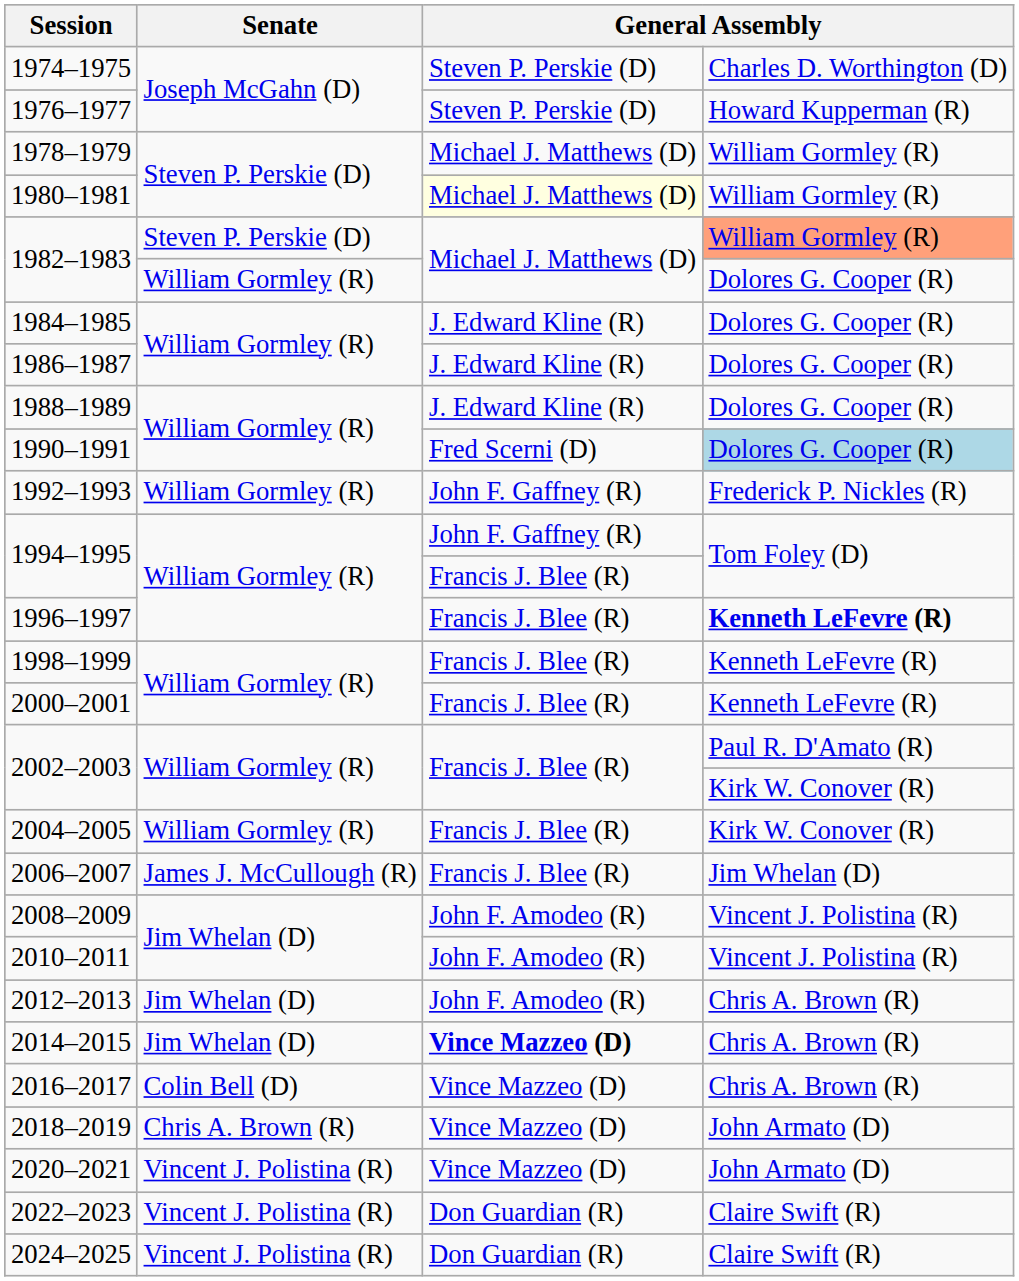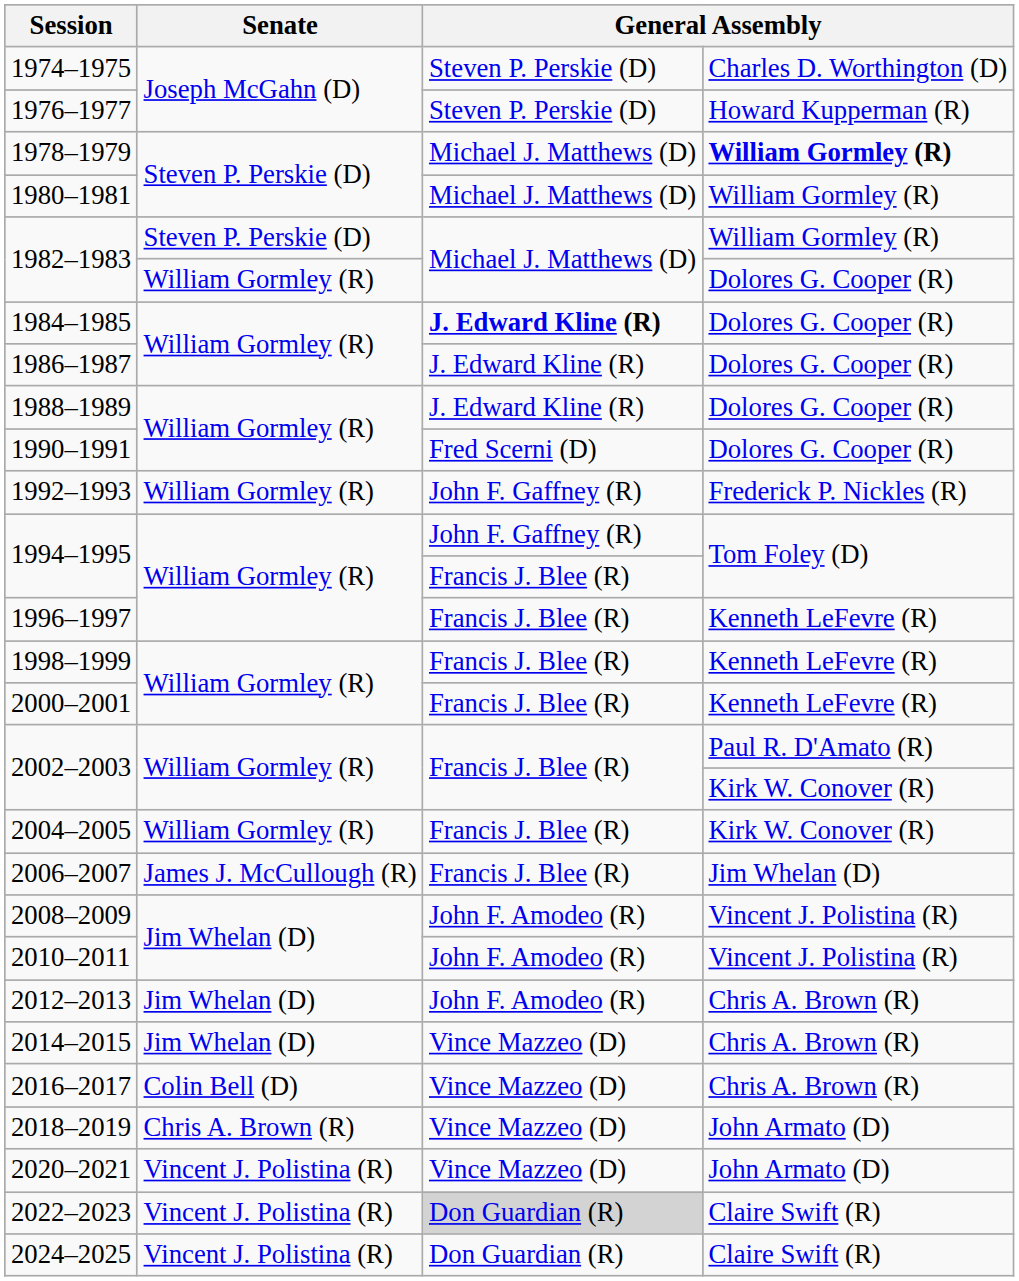(824, 152) normal -> (830, 152) bold
(563, 195) lightyellow background -> (563, 195) no background
(824, 237) lightsalmon background -> (824, 237) no background
(537, 322) normal -> (545, 322) bold
(831, 449) lightblue background -> (831, 449) no background
(830, 618) bold -> (823, 618) normal
(530, 1042) bold -> (528, 1042) normal
(526, 1212) no background -> (526, 1212) lightgrey background
